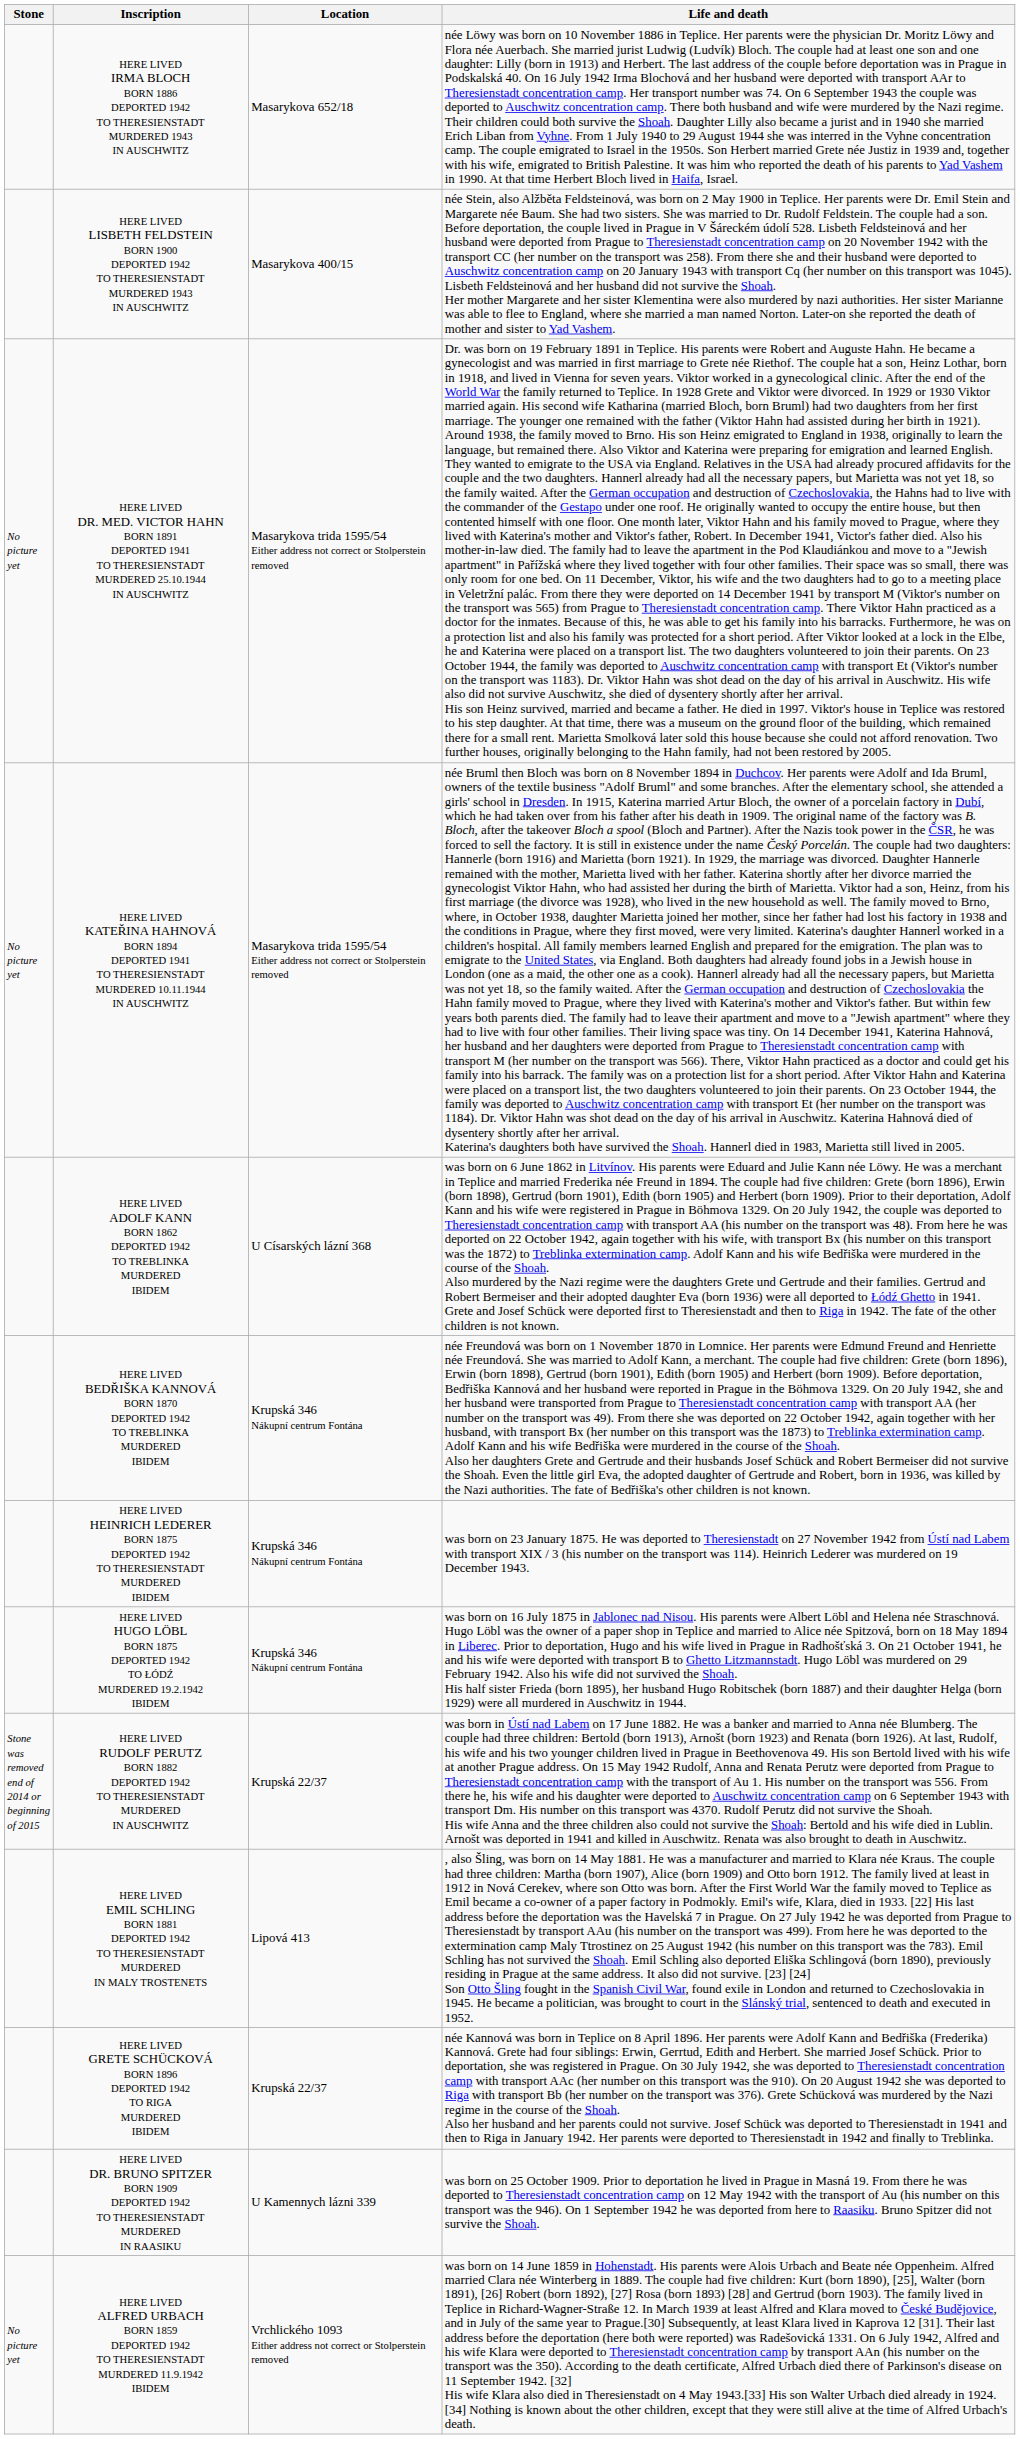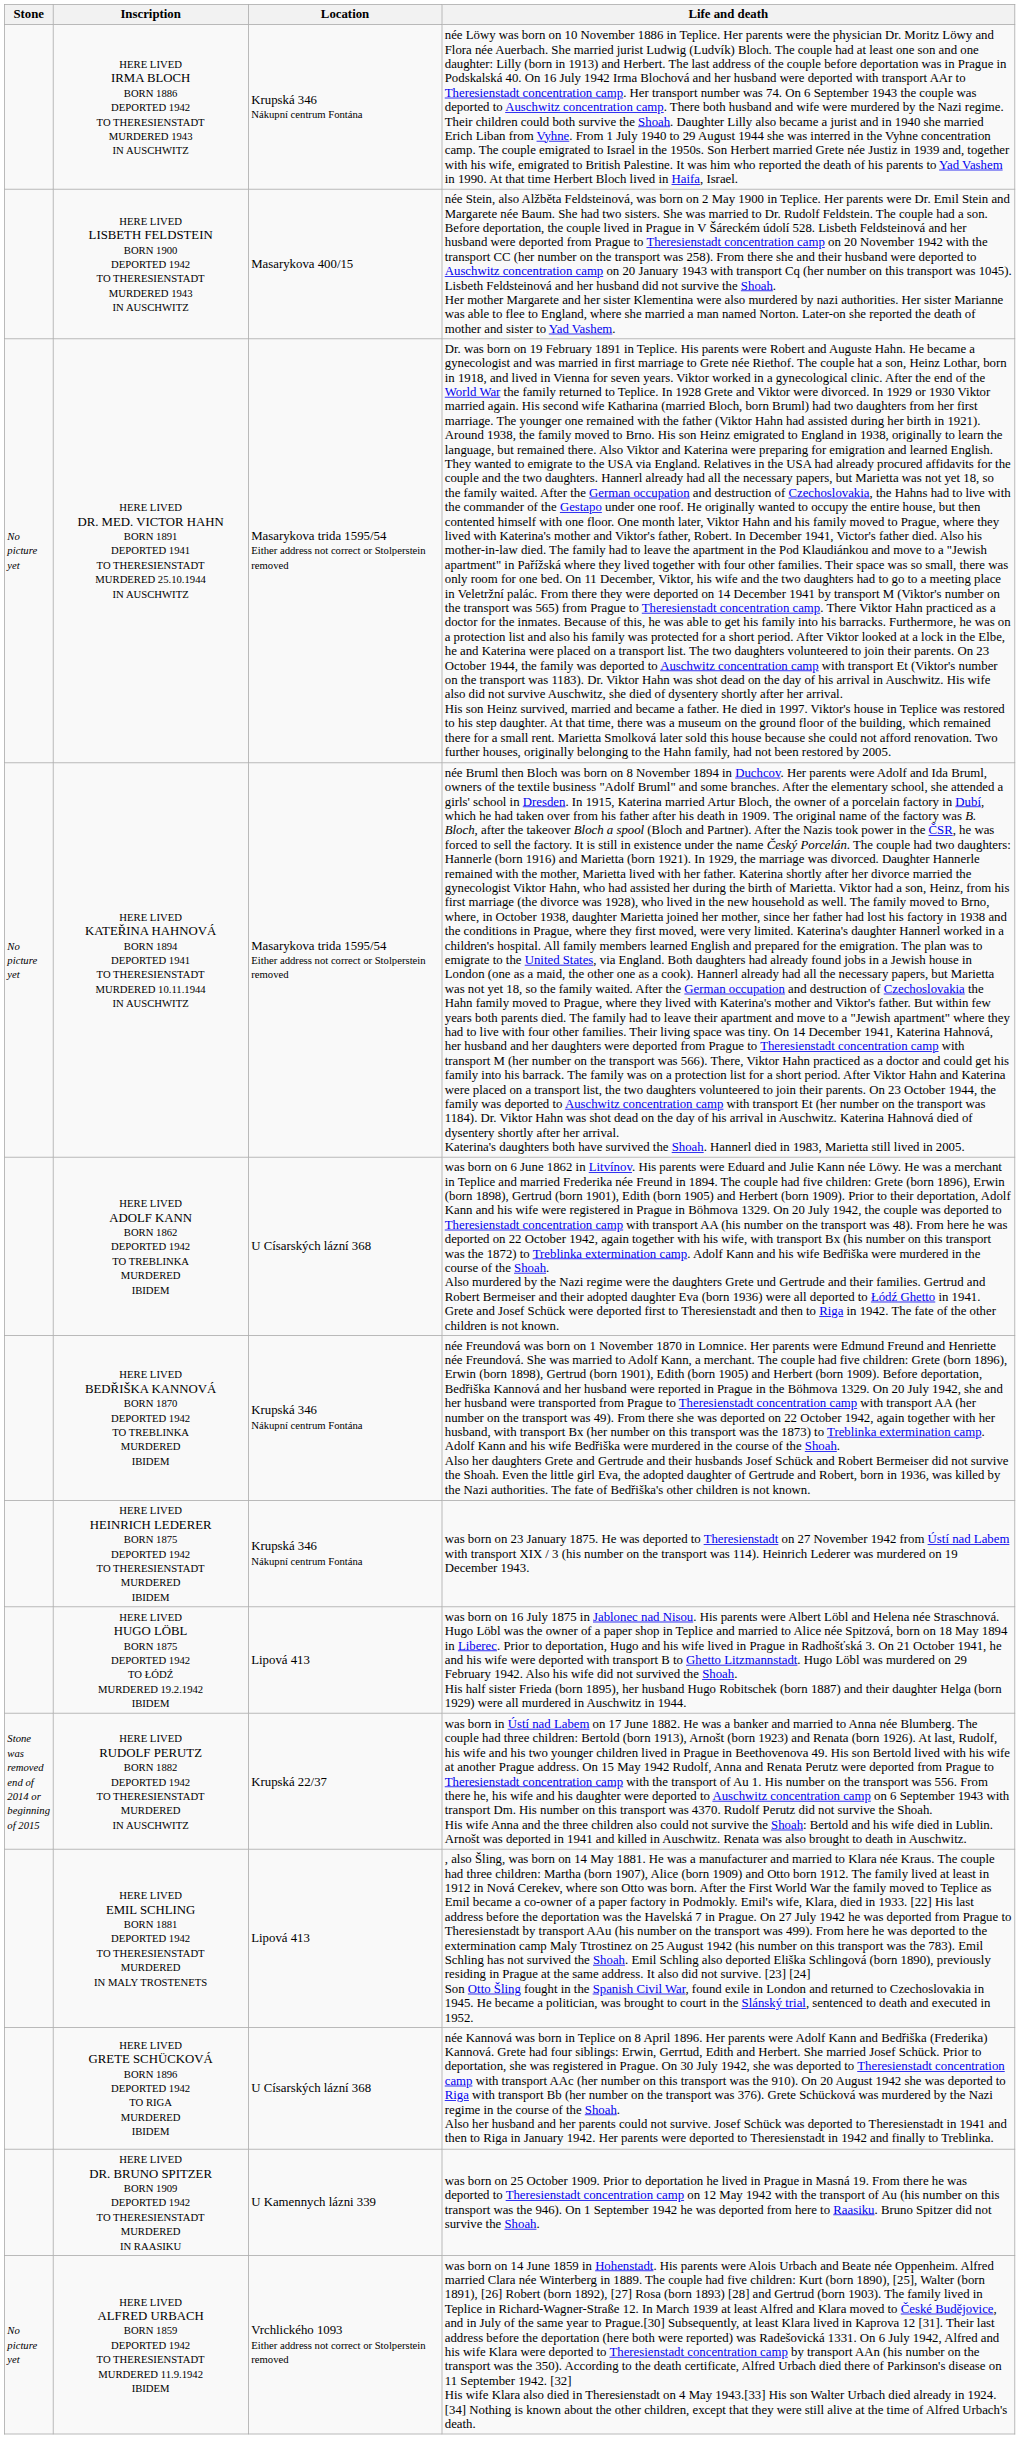(302, 106) Masarykova 652/18 -> (307, 106) Krupská 346 Nákupní centrum Fontána
(307, 1660) Krupská 346 Nákupní centrum Fontána -> (281, 1660) Lipová 413
(289, 2088) Krupská 22/37 -> (311, 2088) U Císarských lázní 368
